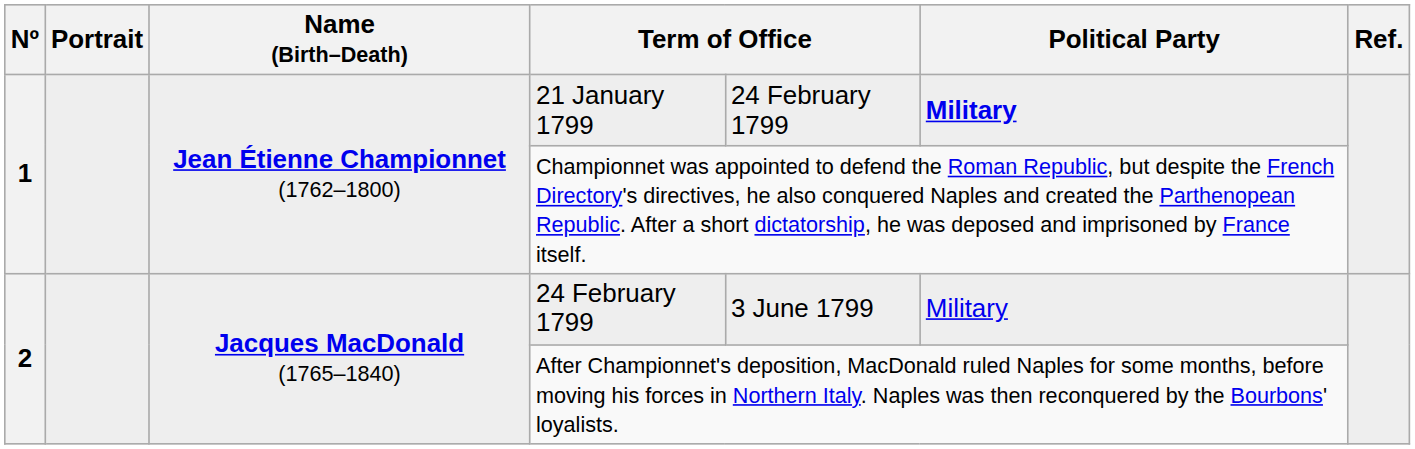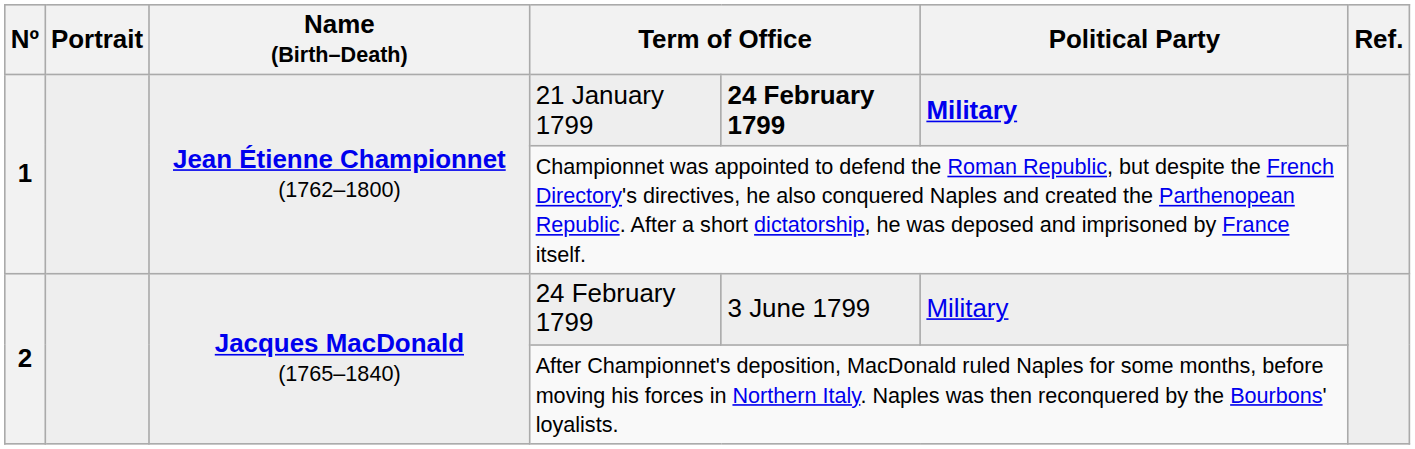(801, 109) normal -> (801, 109) bold
